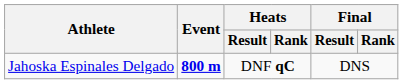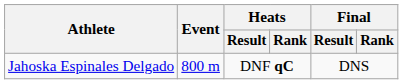(201, 66) bold -> (201, 66) normal
